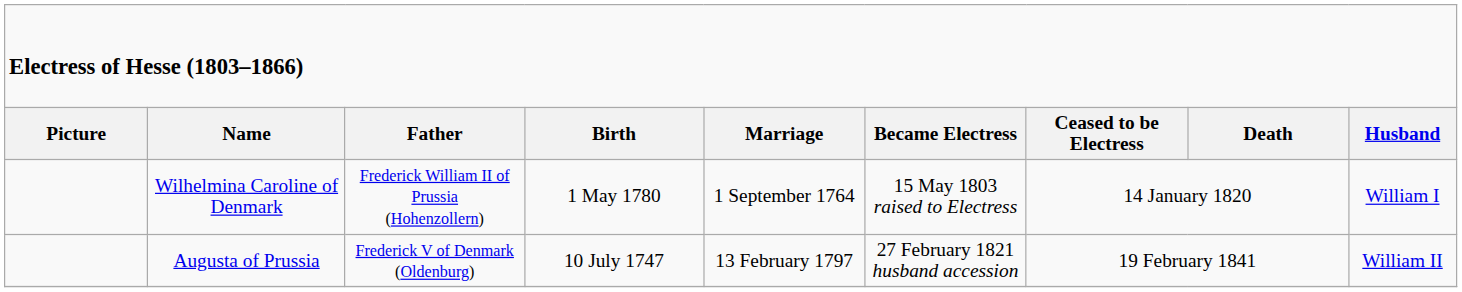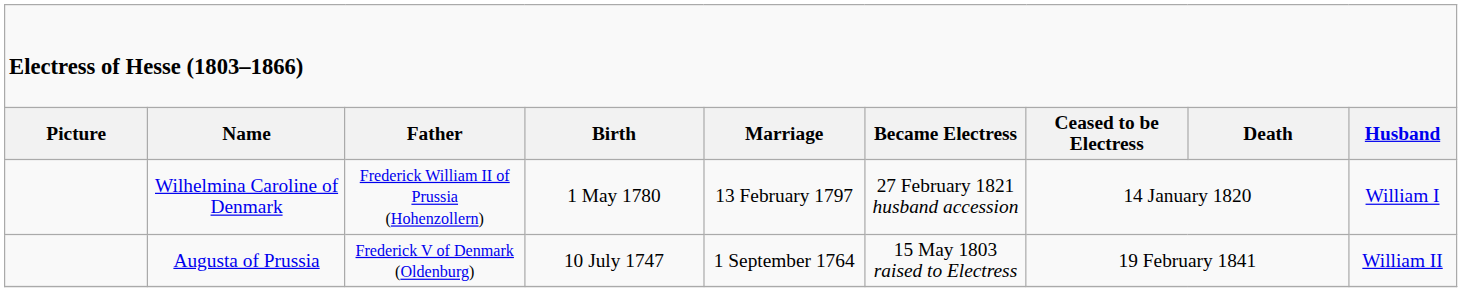(784, 196) 1 September 1764 -> (784, 196) 13 February 1797
(945, 196) 15 May 1803 raised to Electress -> (945, 196) 27 February 1821 husband accession
(784, 260) 13 February 1797 -> (784, 260) 1 September 1764
(945, 260) 27 February 1821 husband accession -> (945, 260) 15 May 1803 raised to Electress
